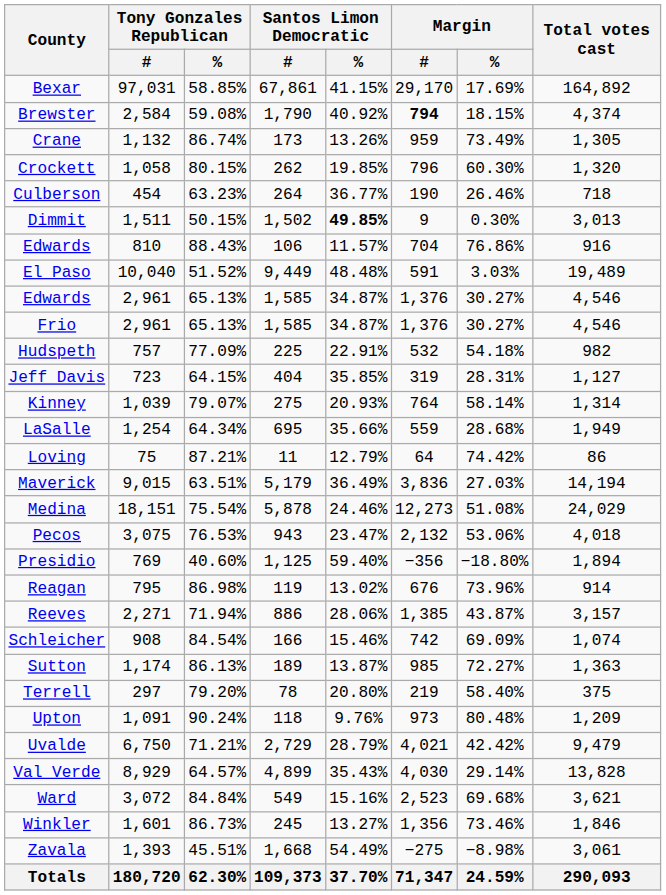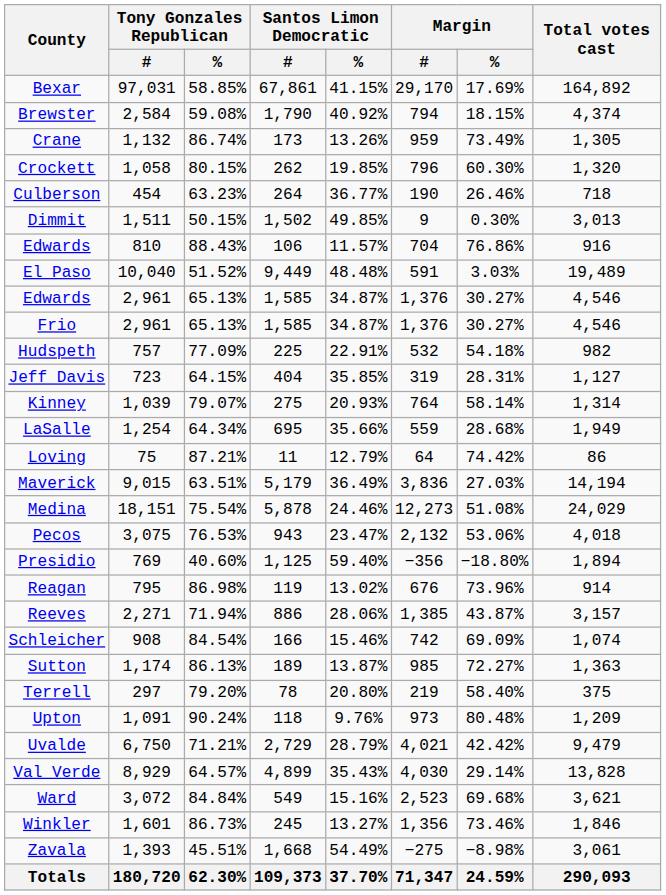(424, 115) bold -> (424, 115) normal
(358, 220) bold -> (358, 220) normal
